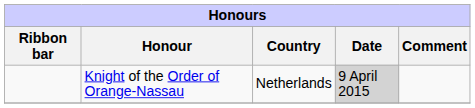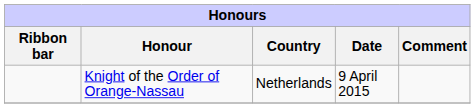(358, 84) lightgrey background -> (358, 84) no background
